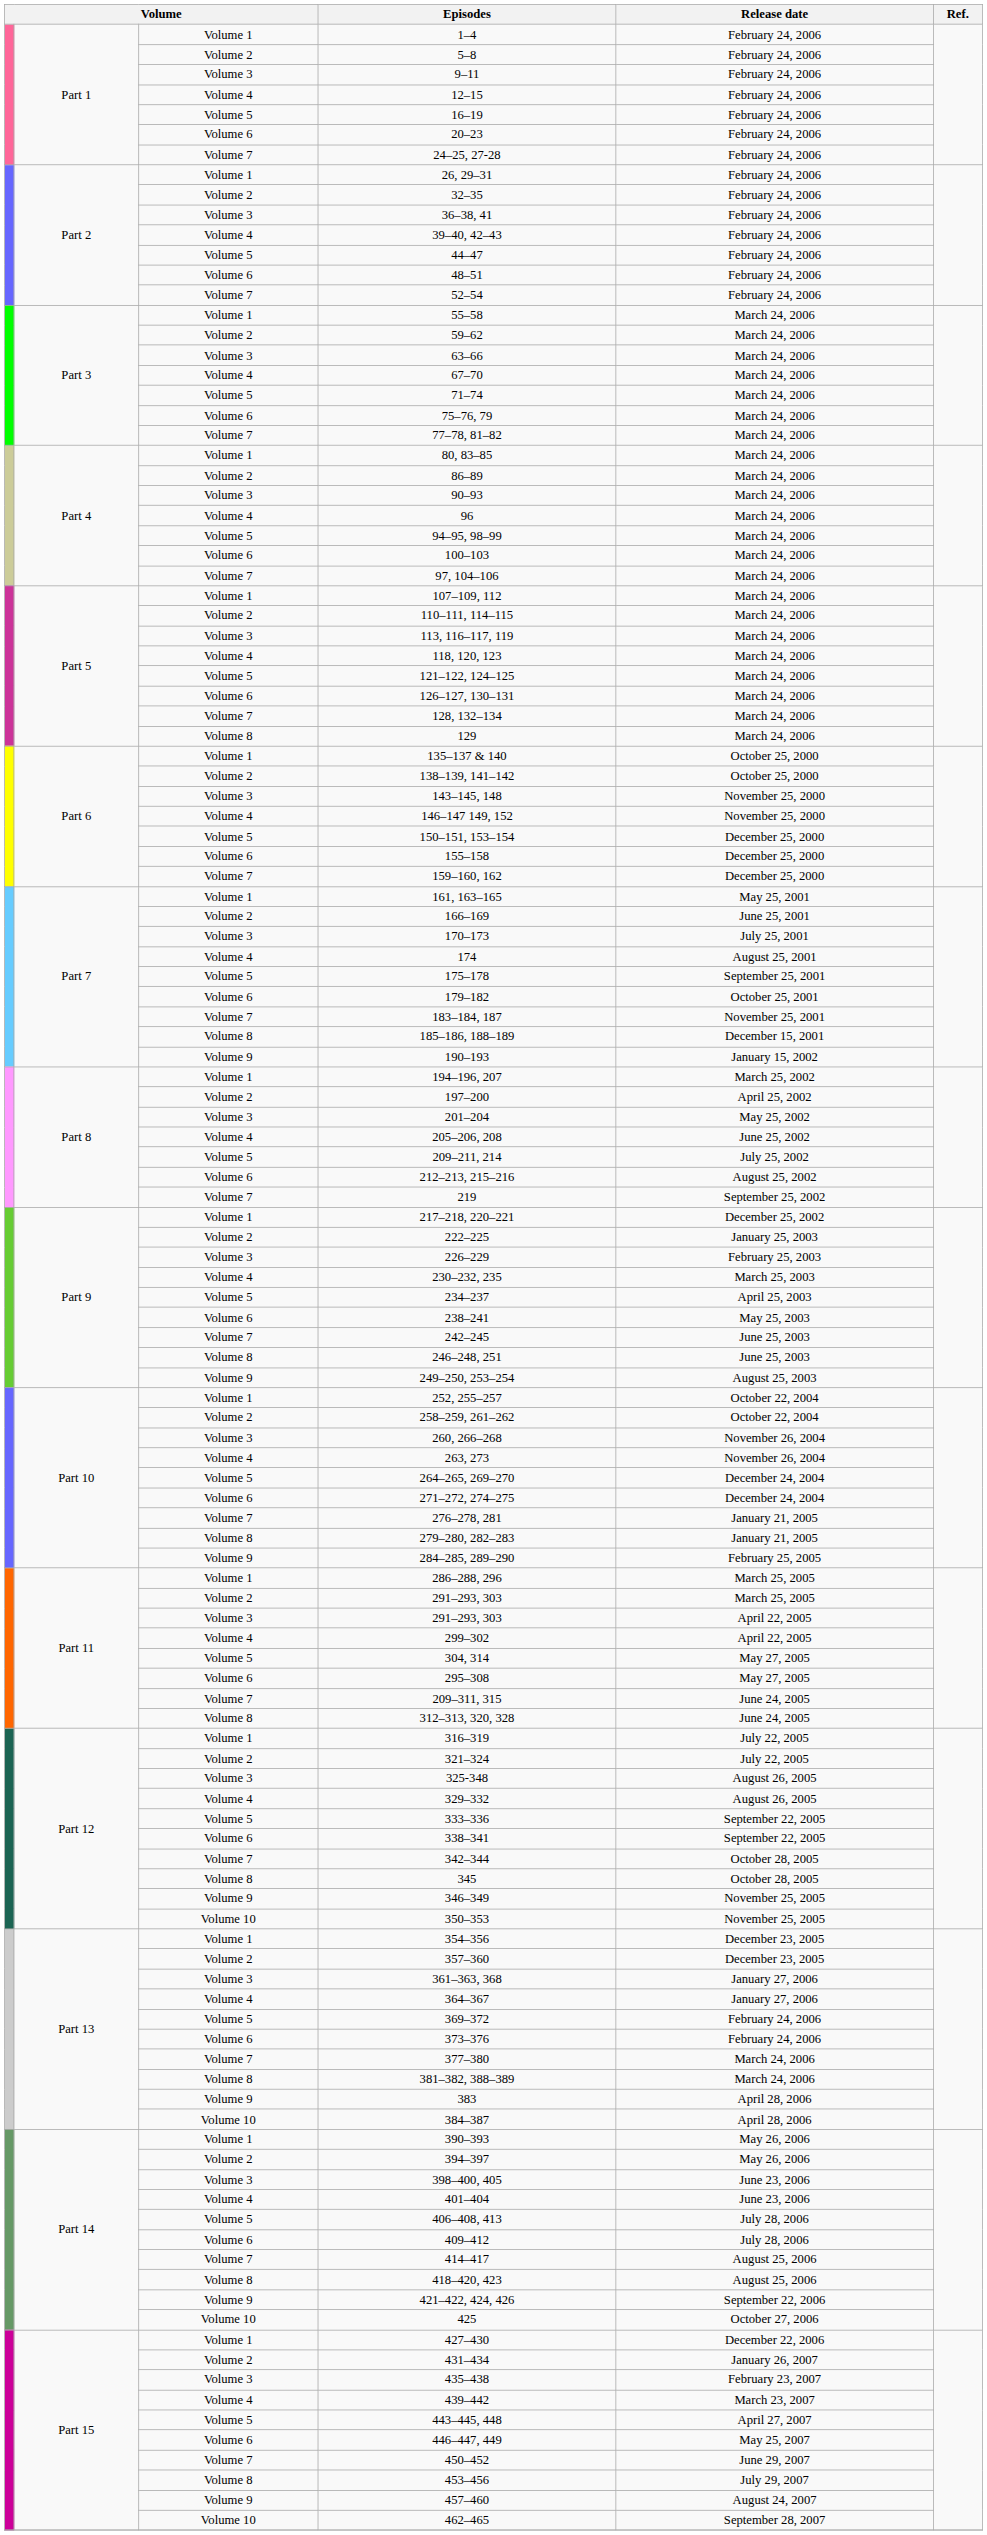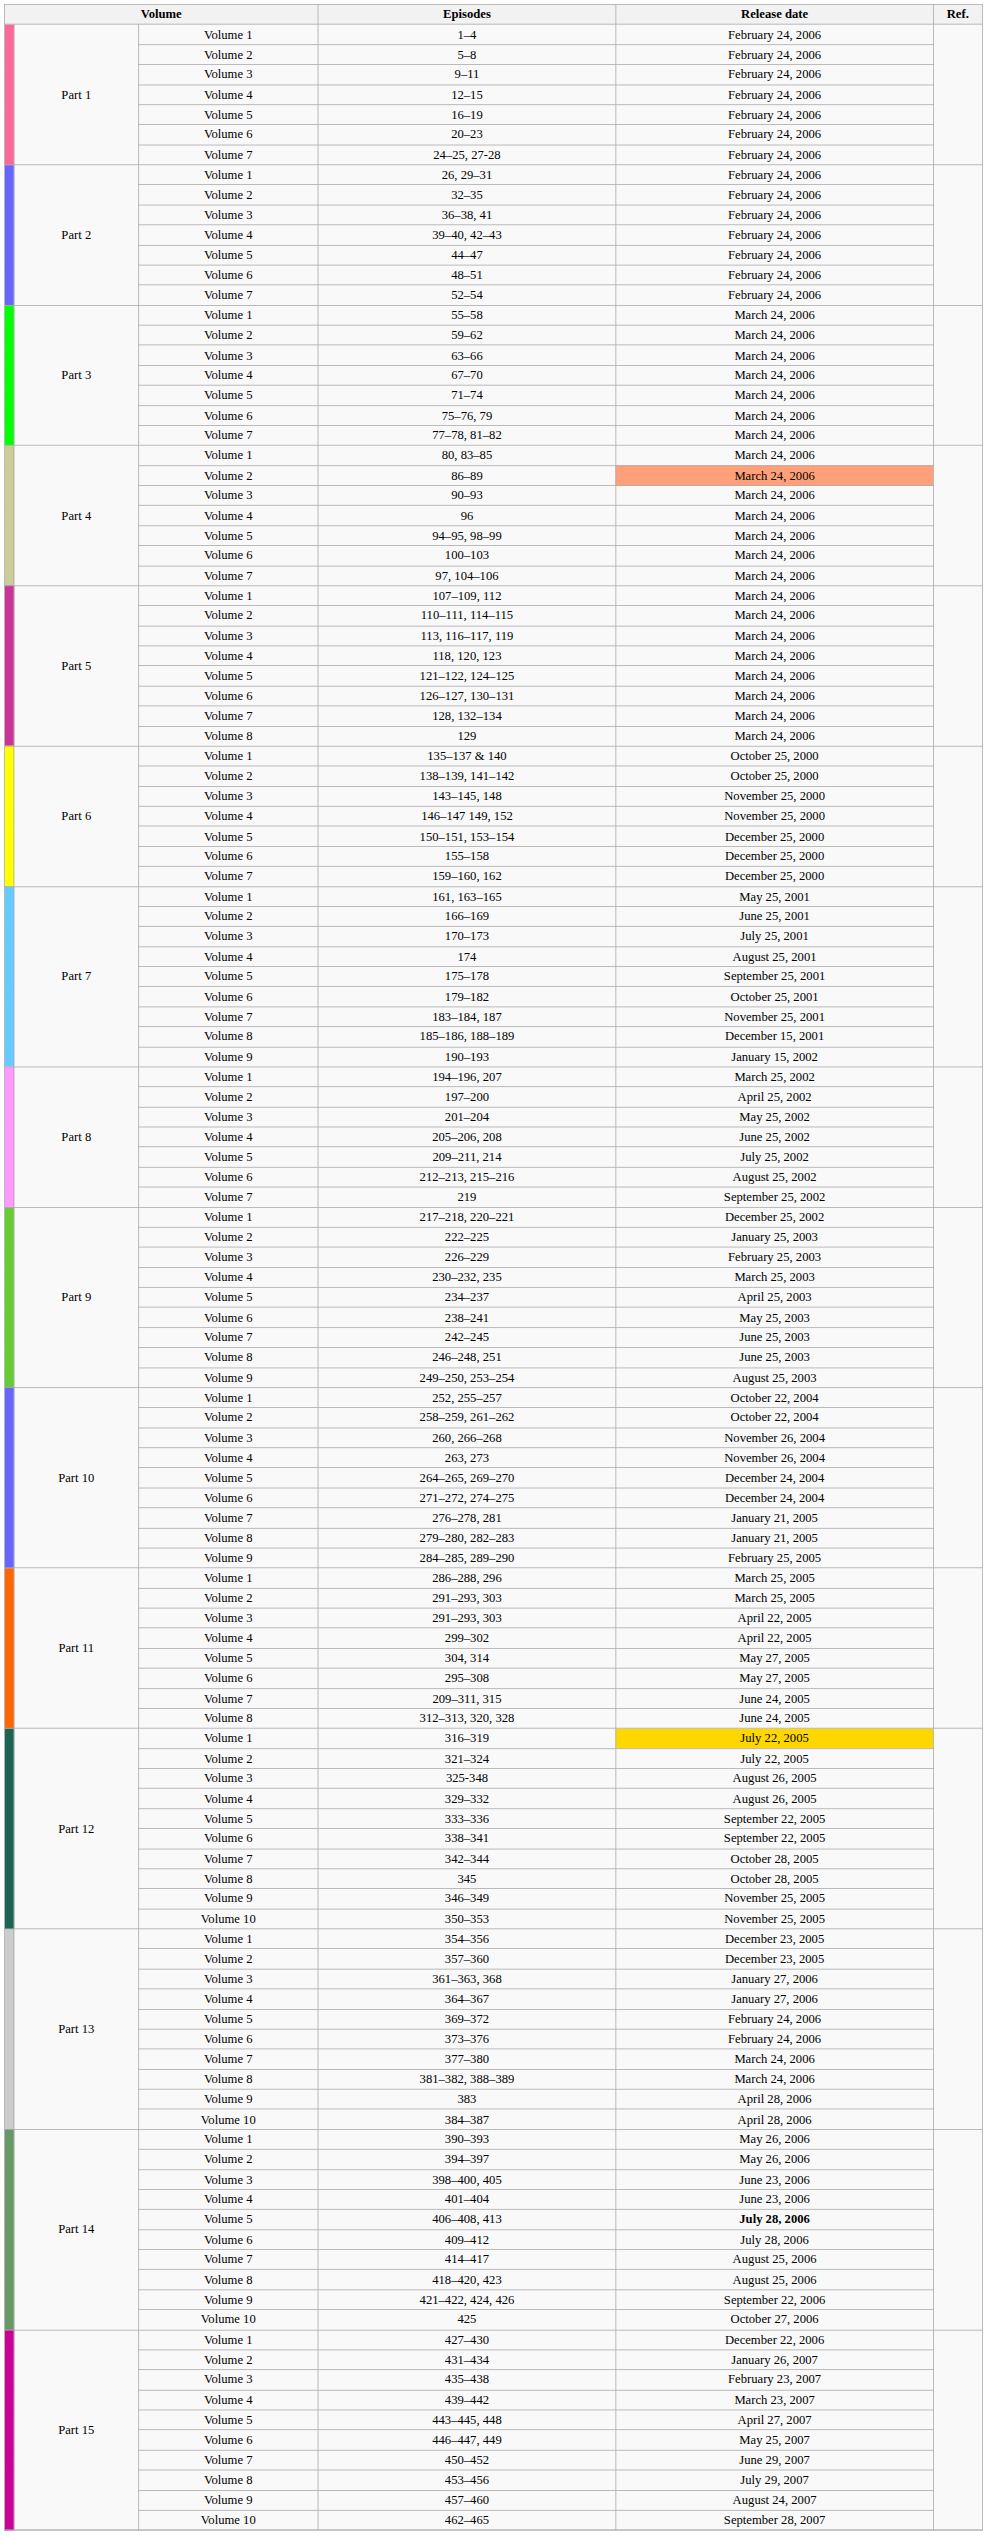(775, 475) no background -> (775, 475) lightsalmon background
(775, 1738) no background -> (775, 1738) gold background
(775, 2219) normal -> (775, 2219) bold
